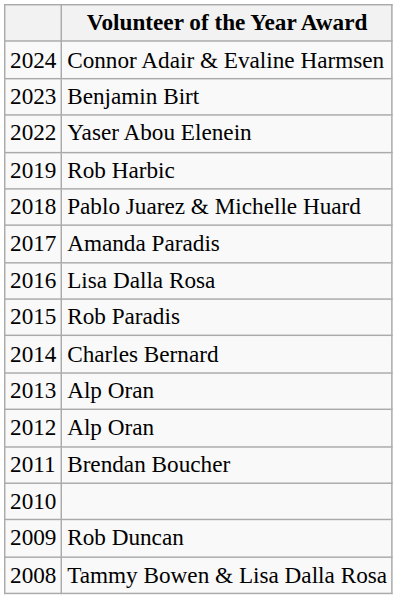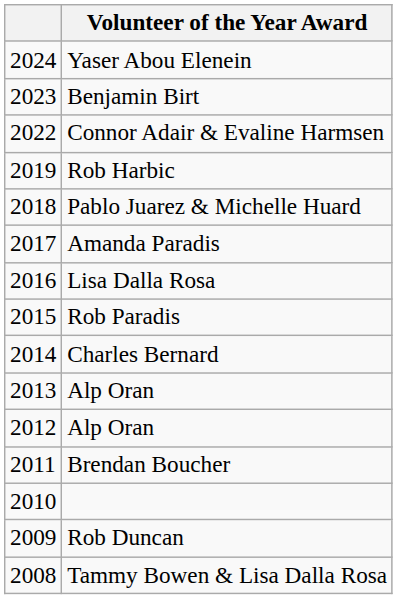(226, 59) Connor Adair & Evaline Harmsen -> (159, 59) Yaser Abou Elenein
(159, 133) Yaser Abou Elenein -> (226, 133) Connor Adair & Evaline Harmsen
